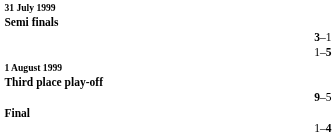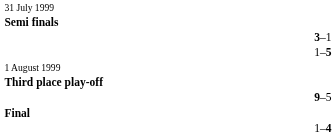(30, 7) bold -> (29, 7) normal
(33, 67) bold -> (32, 68) normal
